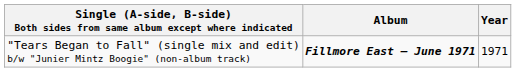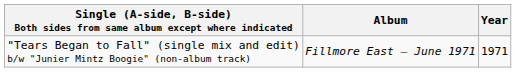(390, 52) bold -> (390, 52) normal
